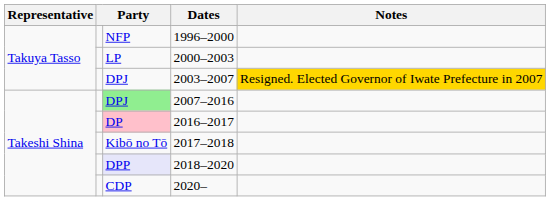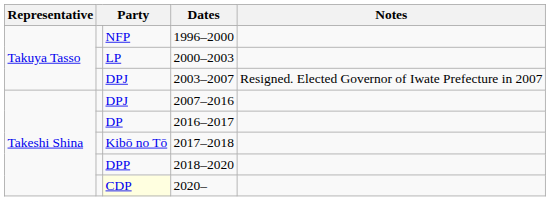(391, 79) gold background -> (391, 79) no background
(117, 100) lightgreen background -> (117, 100) no background
(114, 121) pink background -> (114, 121) no background
(118, 164) lavender background -> (118, 164) no background
(119, 185) no background -> (119, 185) lightyellow background
